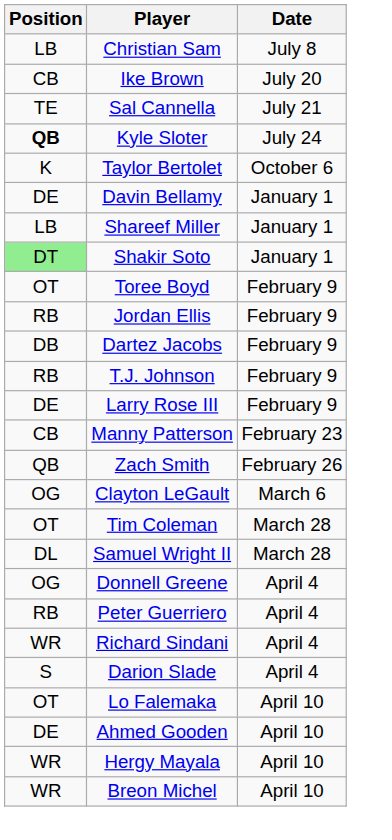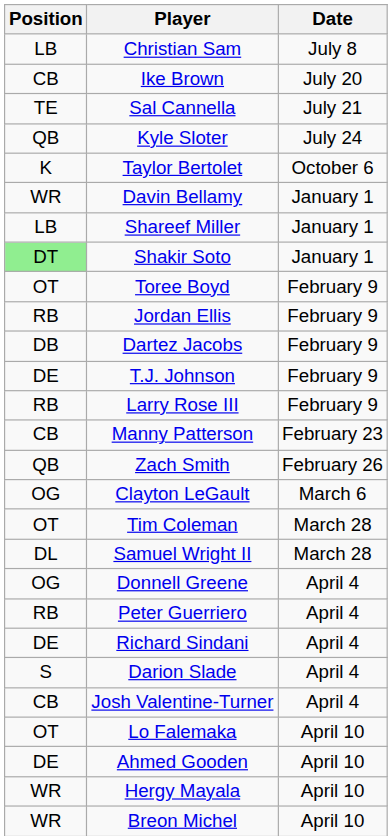(46, 138) bold -> (46, 138) normal
(46, 197) DE -> (46, 197) WR
(46, 375) RB -> (46, 375) DE
(46, 405) DE -> (46, 405) RB
(46, 642) WR -> (46, 642) DE
+ row: (182, 702)
